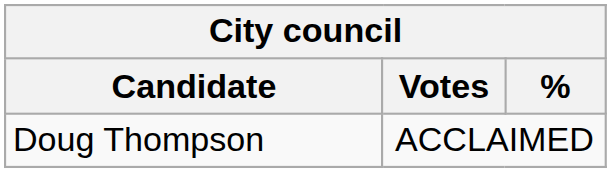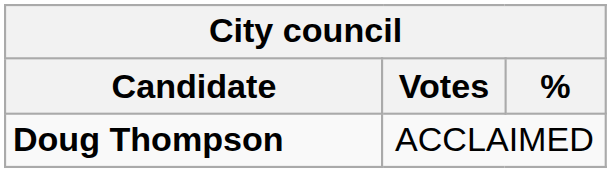(139, 139) normal -> (148, 139) bold
